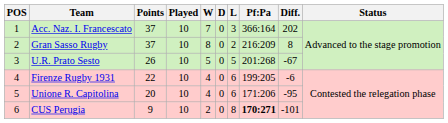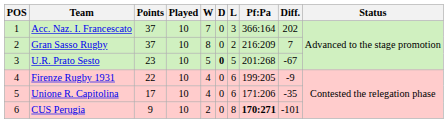(290, 45) 8 -> (290, 45) 7
(150, 61) 26 -> (150, 61) 23
(222, 61) normal -> (222, 61) bold
(290, 77) -6 -> (290, 77) -9
(150, 94) 20 -> (150, 94) 17
(290, 94) -95 -> (290, 94) -35
